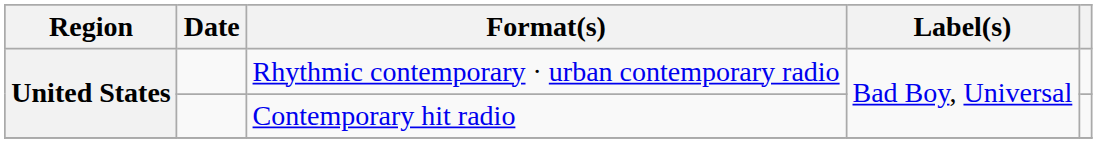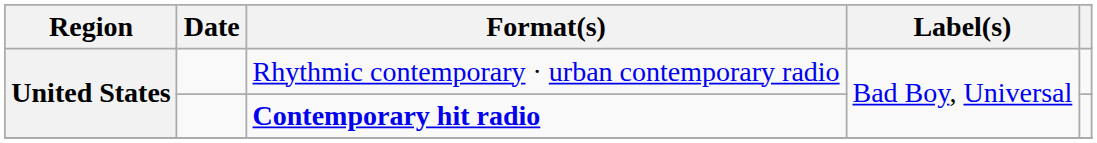(384, 115) normal -> (396, 115) bold
